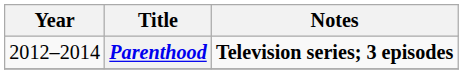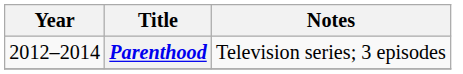(335, 52) bold -> (331, 52) normal
